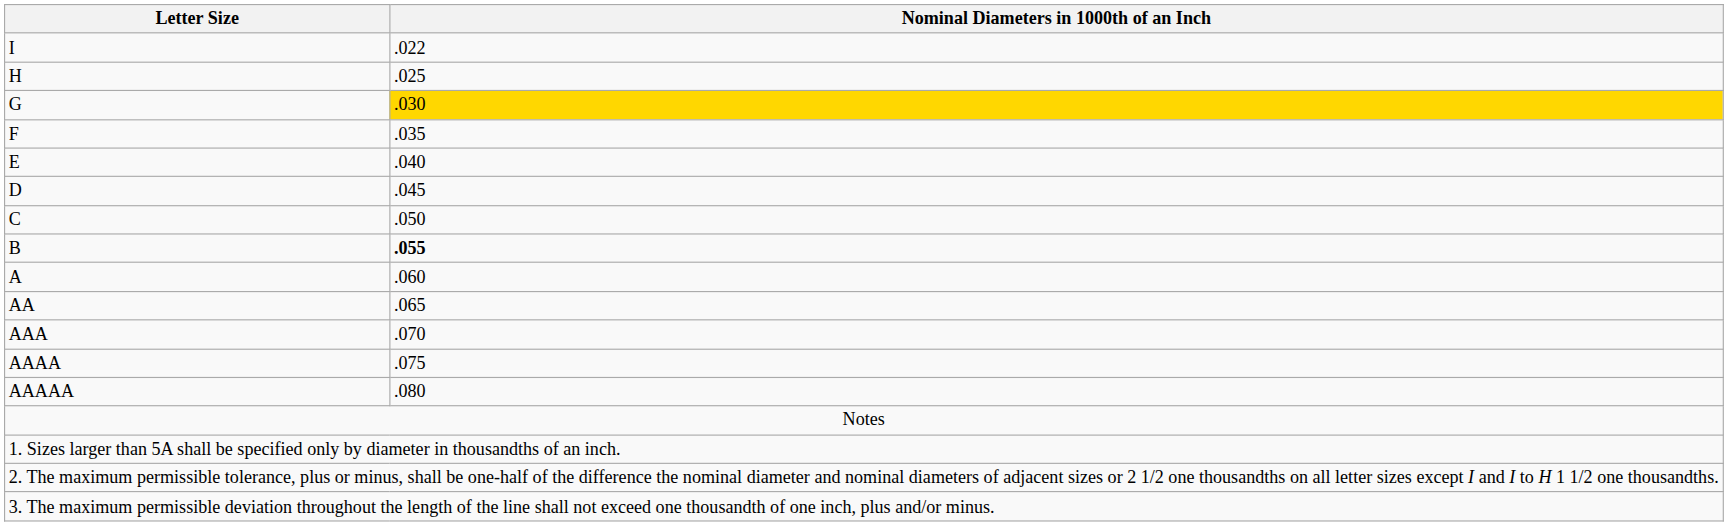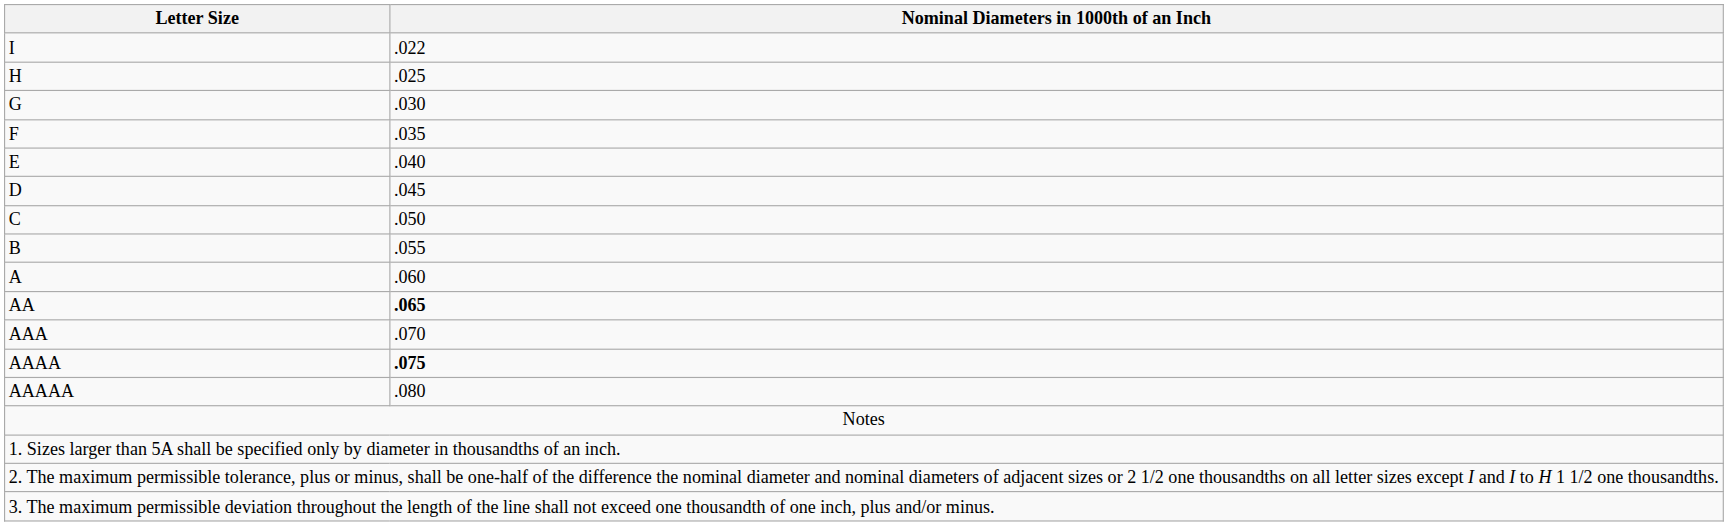(410, 104) gold background -> (410, 104) no background
(410, 248) bold -> (410, 248) normal
(410, 305) normal -> (410, 305) bold
(410, 362) normal -> (410, 362) bold
